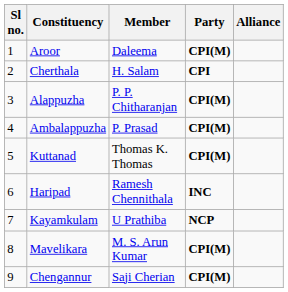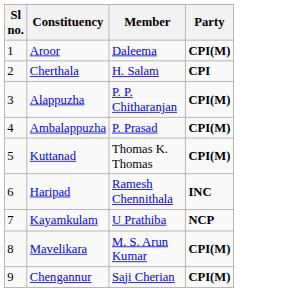- column: (258, 22)
